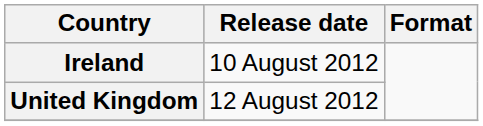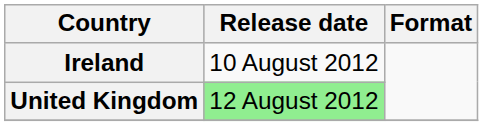(294, 100) no background -> (294, 100) lightgreen background
